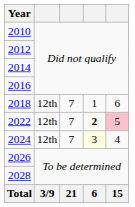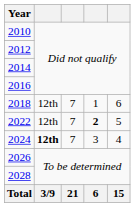(117, 121) pink background -> (119, 121) no background
(47, 139) normal -> (48, 139) bold
(94, 139) lightyellow background -> (96, 139) no background
